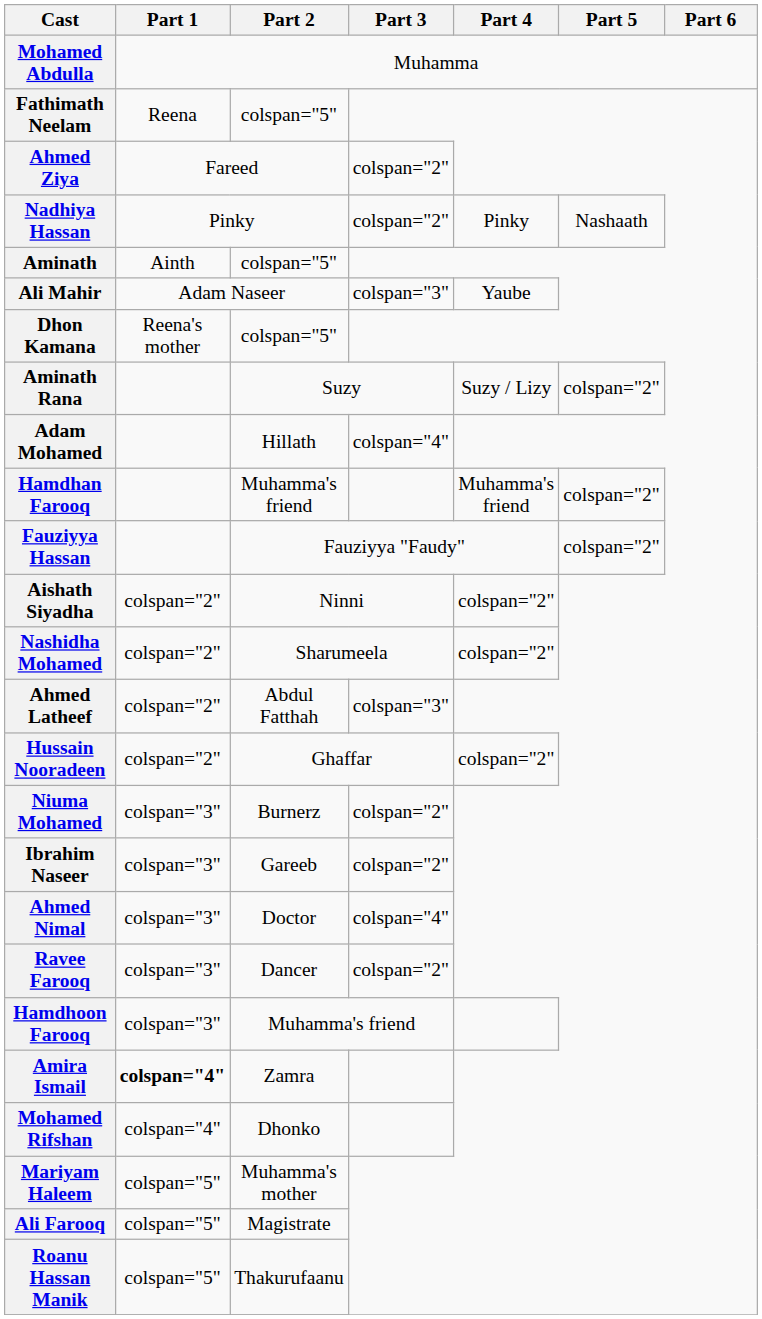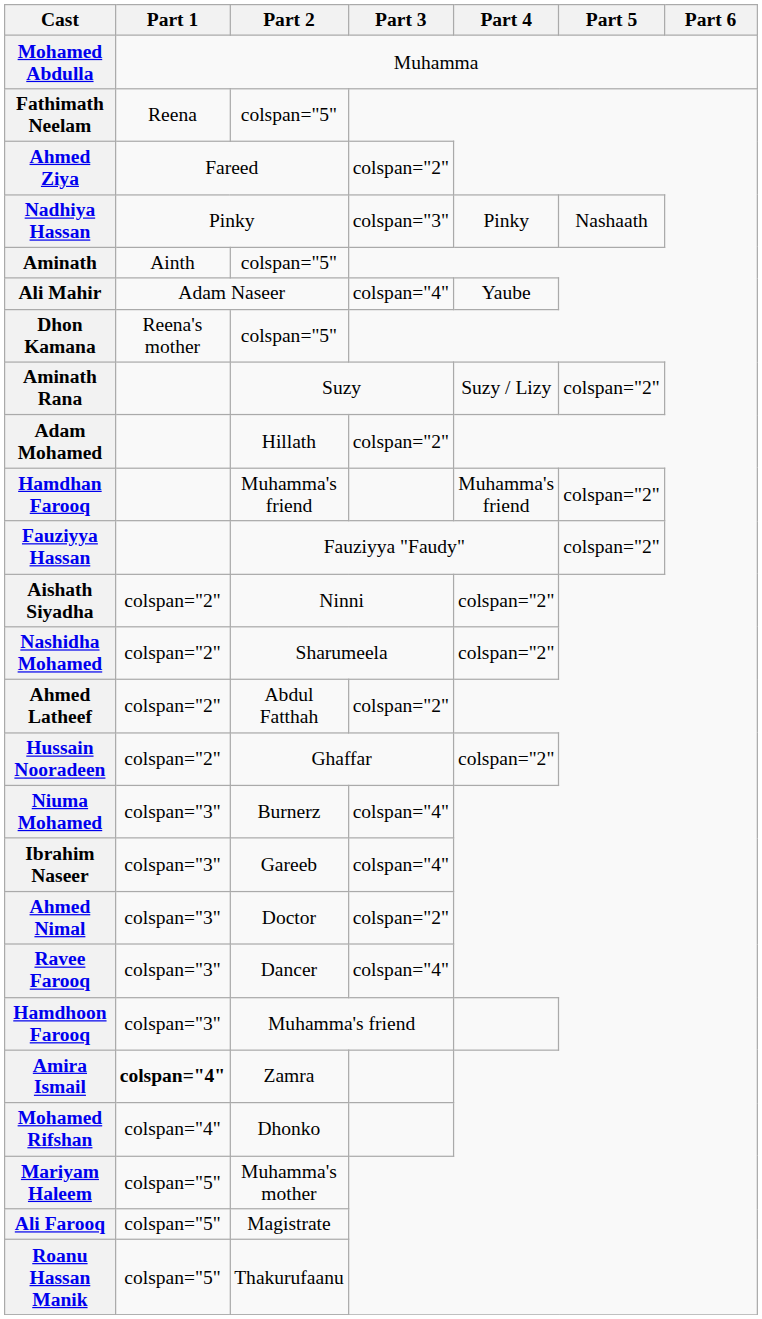(401, 220) colspan="2" -> (401, 220) colspan="3"
(401, 293) colspan="3" -> (401, 293) colspan="4"
(401, 441) colspan="4" -> (401, 441) colspan="2"
(401, 705) colspan="3" -> (401, 705) colspan="2"
(401, 811) colspan="2" -> (401, 811) colspan="4"
(401, 864) colspan="2" -> (401, 864) colspan="4"
(401, 917) colspan="4" -> (401, 917) colspan="2"
(401, 970) colspan="2" -> (401, 970) colspan="4"
